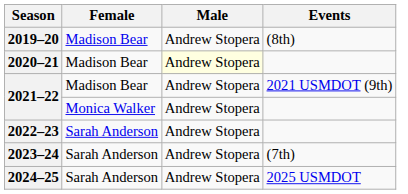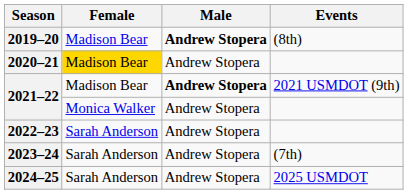(212, 39) normal -> (216, 39) bold
(107, 62) no background -> (107, 62) gold background
(212, 62) lightyellow background -> (212, 62) no background
(212, 85) normal -> (216, 85) bold
